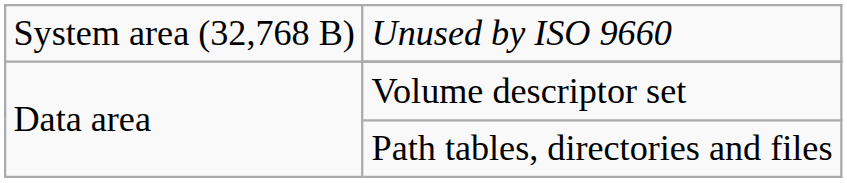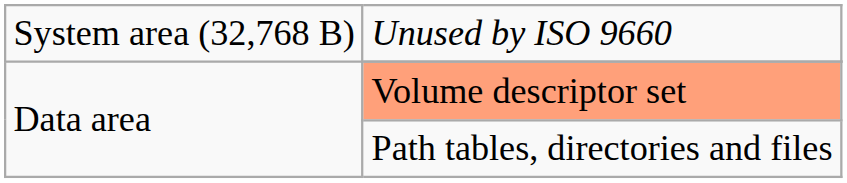(529, 90) no background -> (529, 90) lightsalmon background
